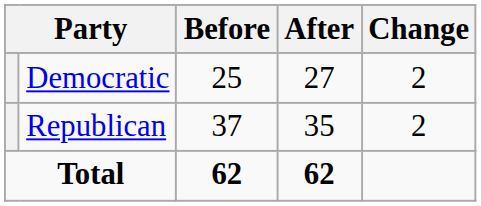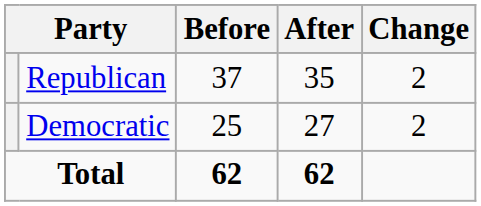rows swapped: (96, 126) <-> (98, 77)
